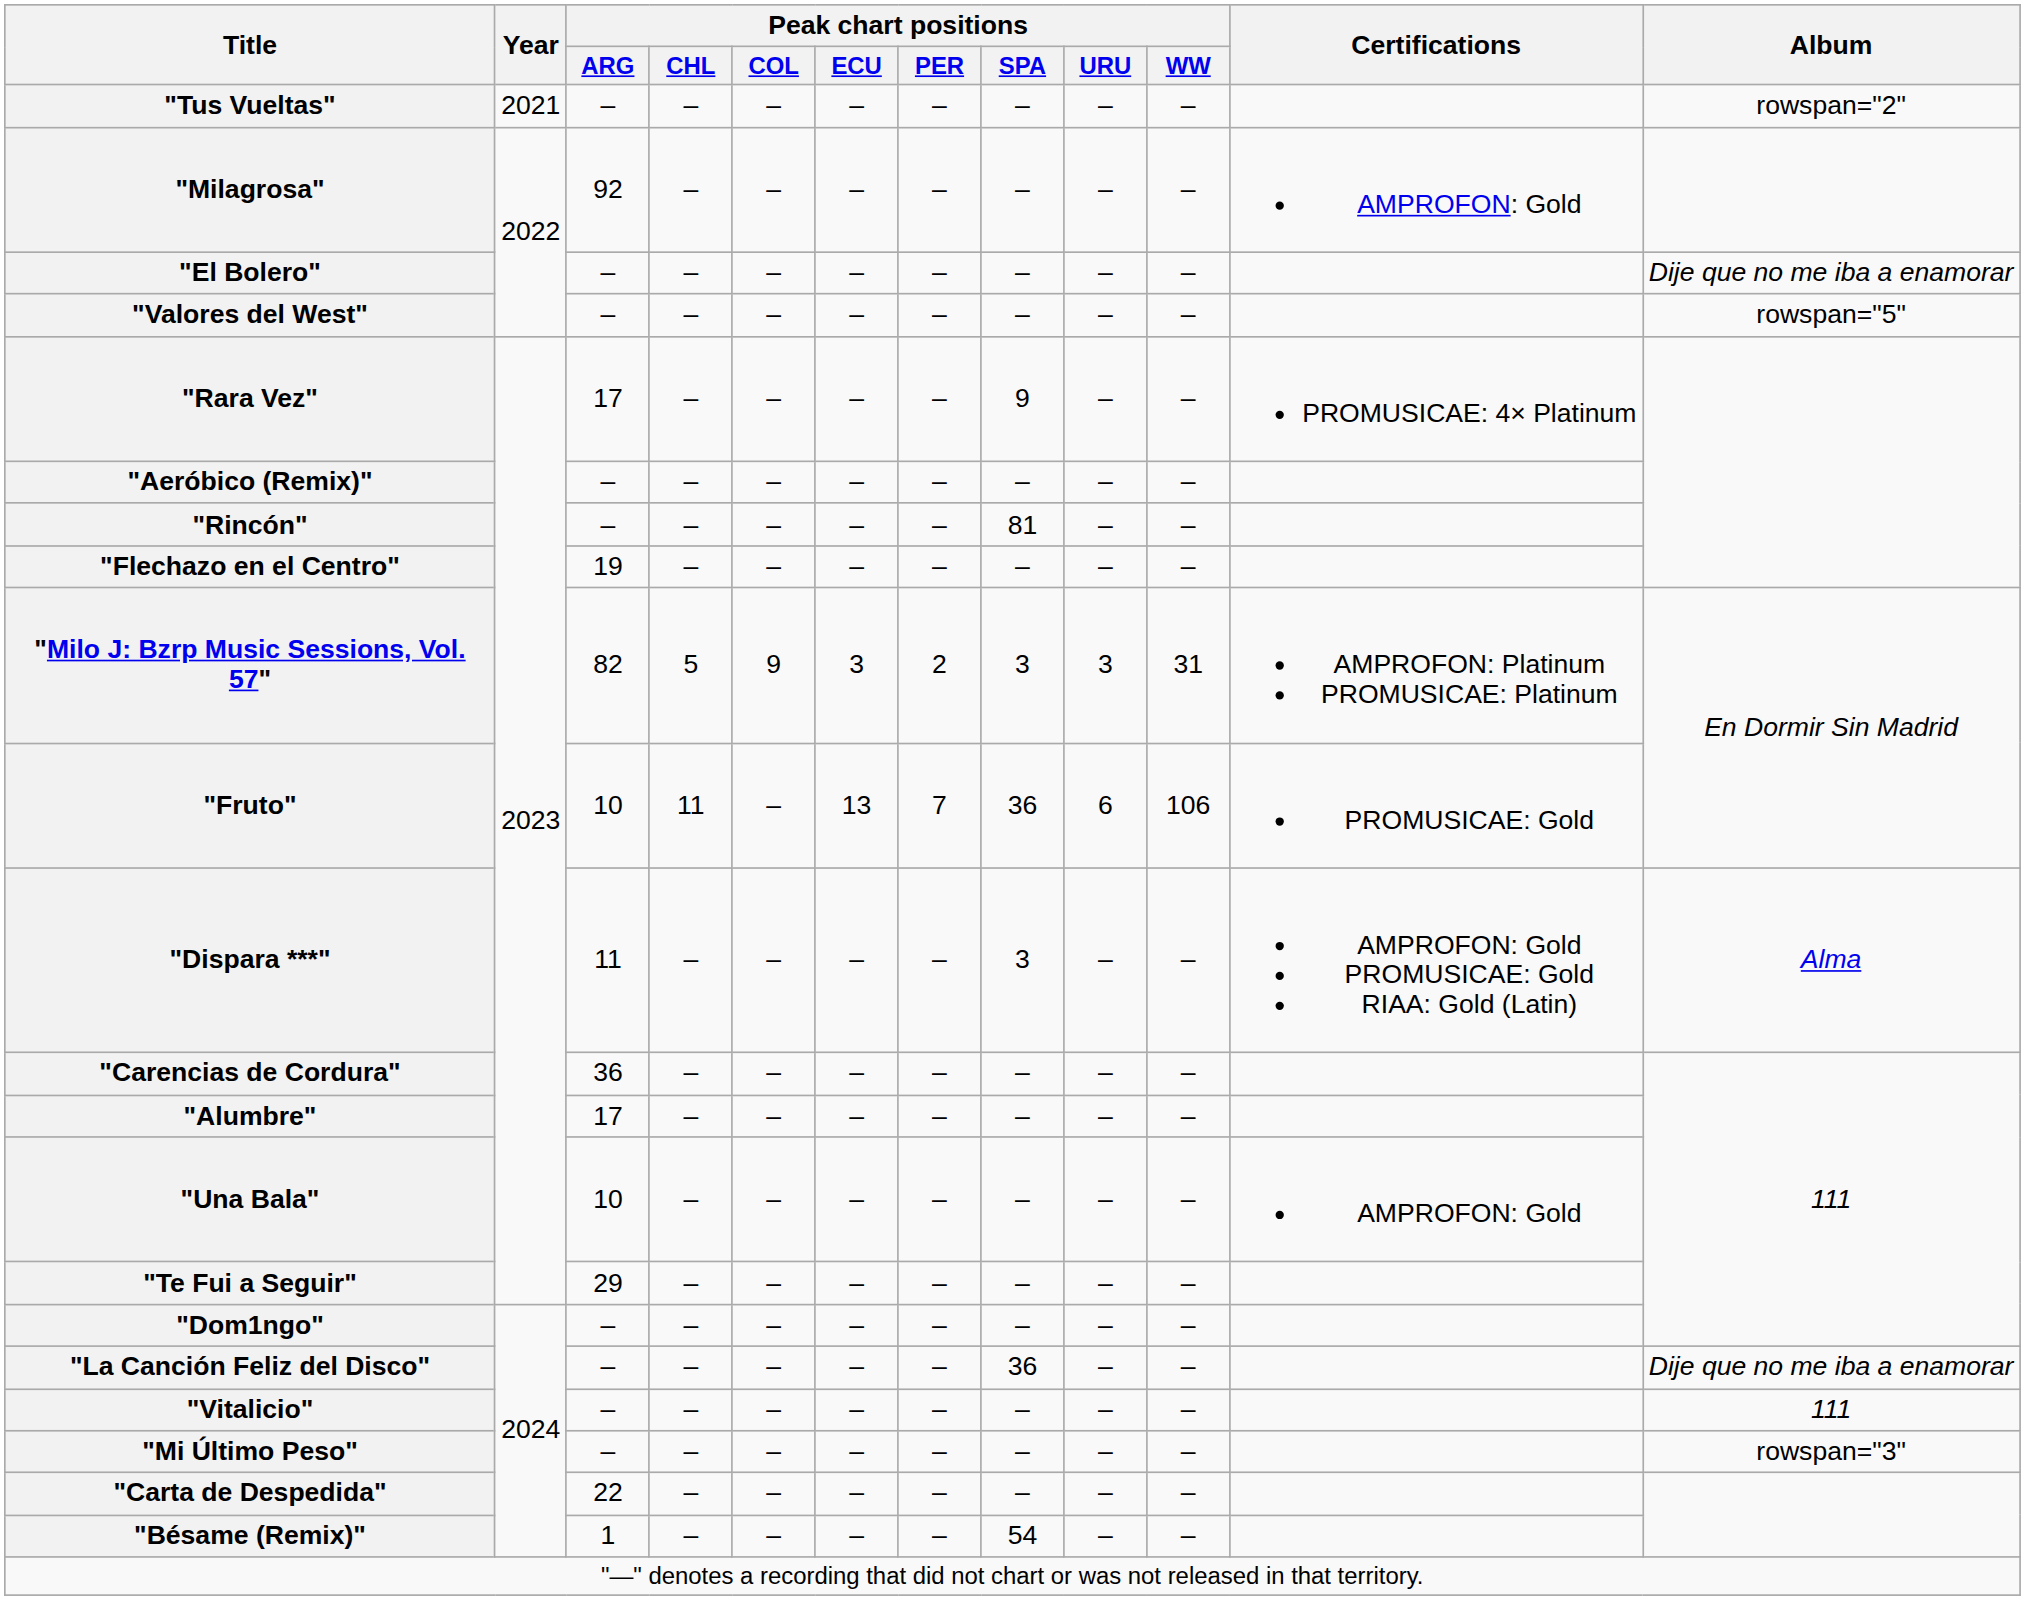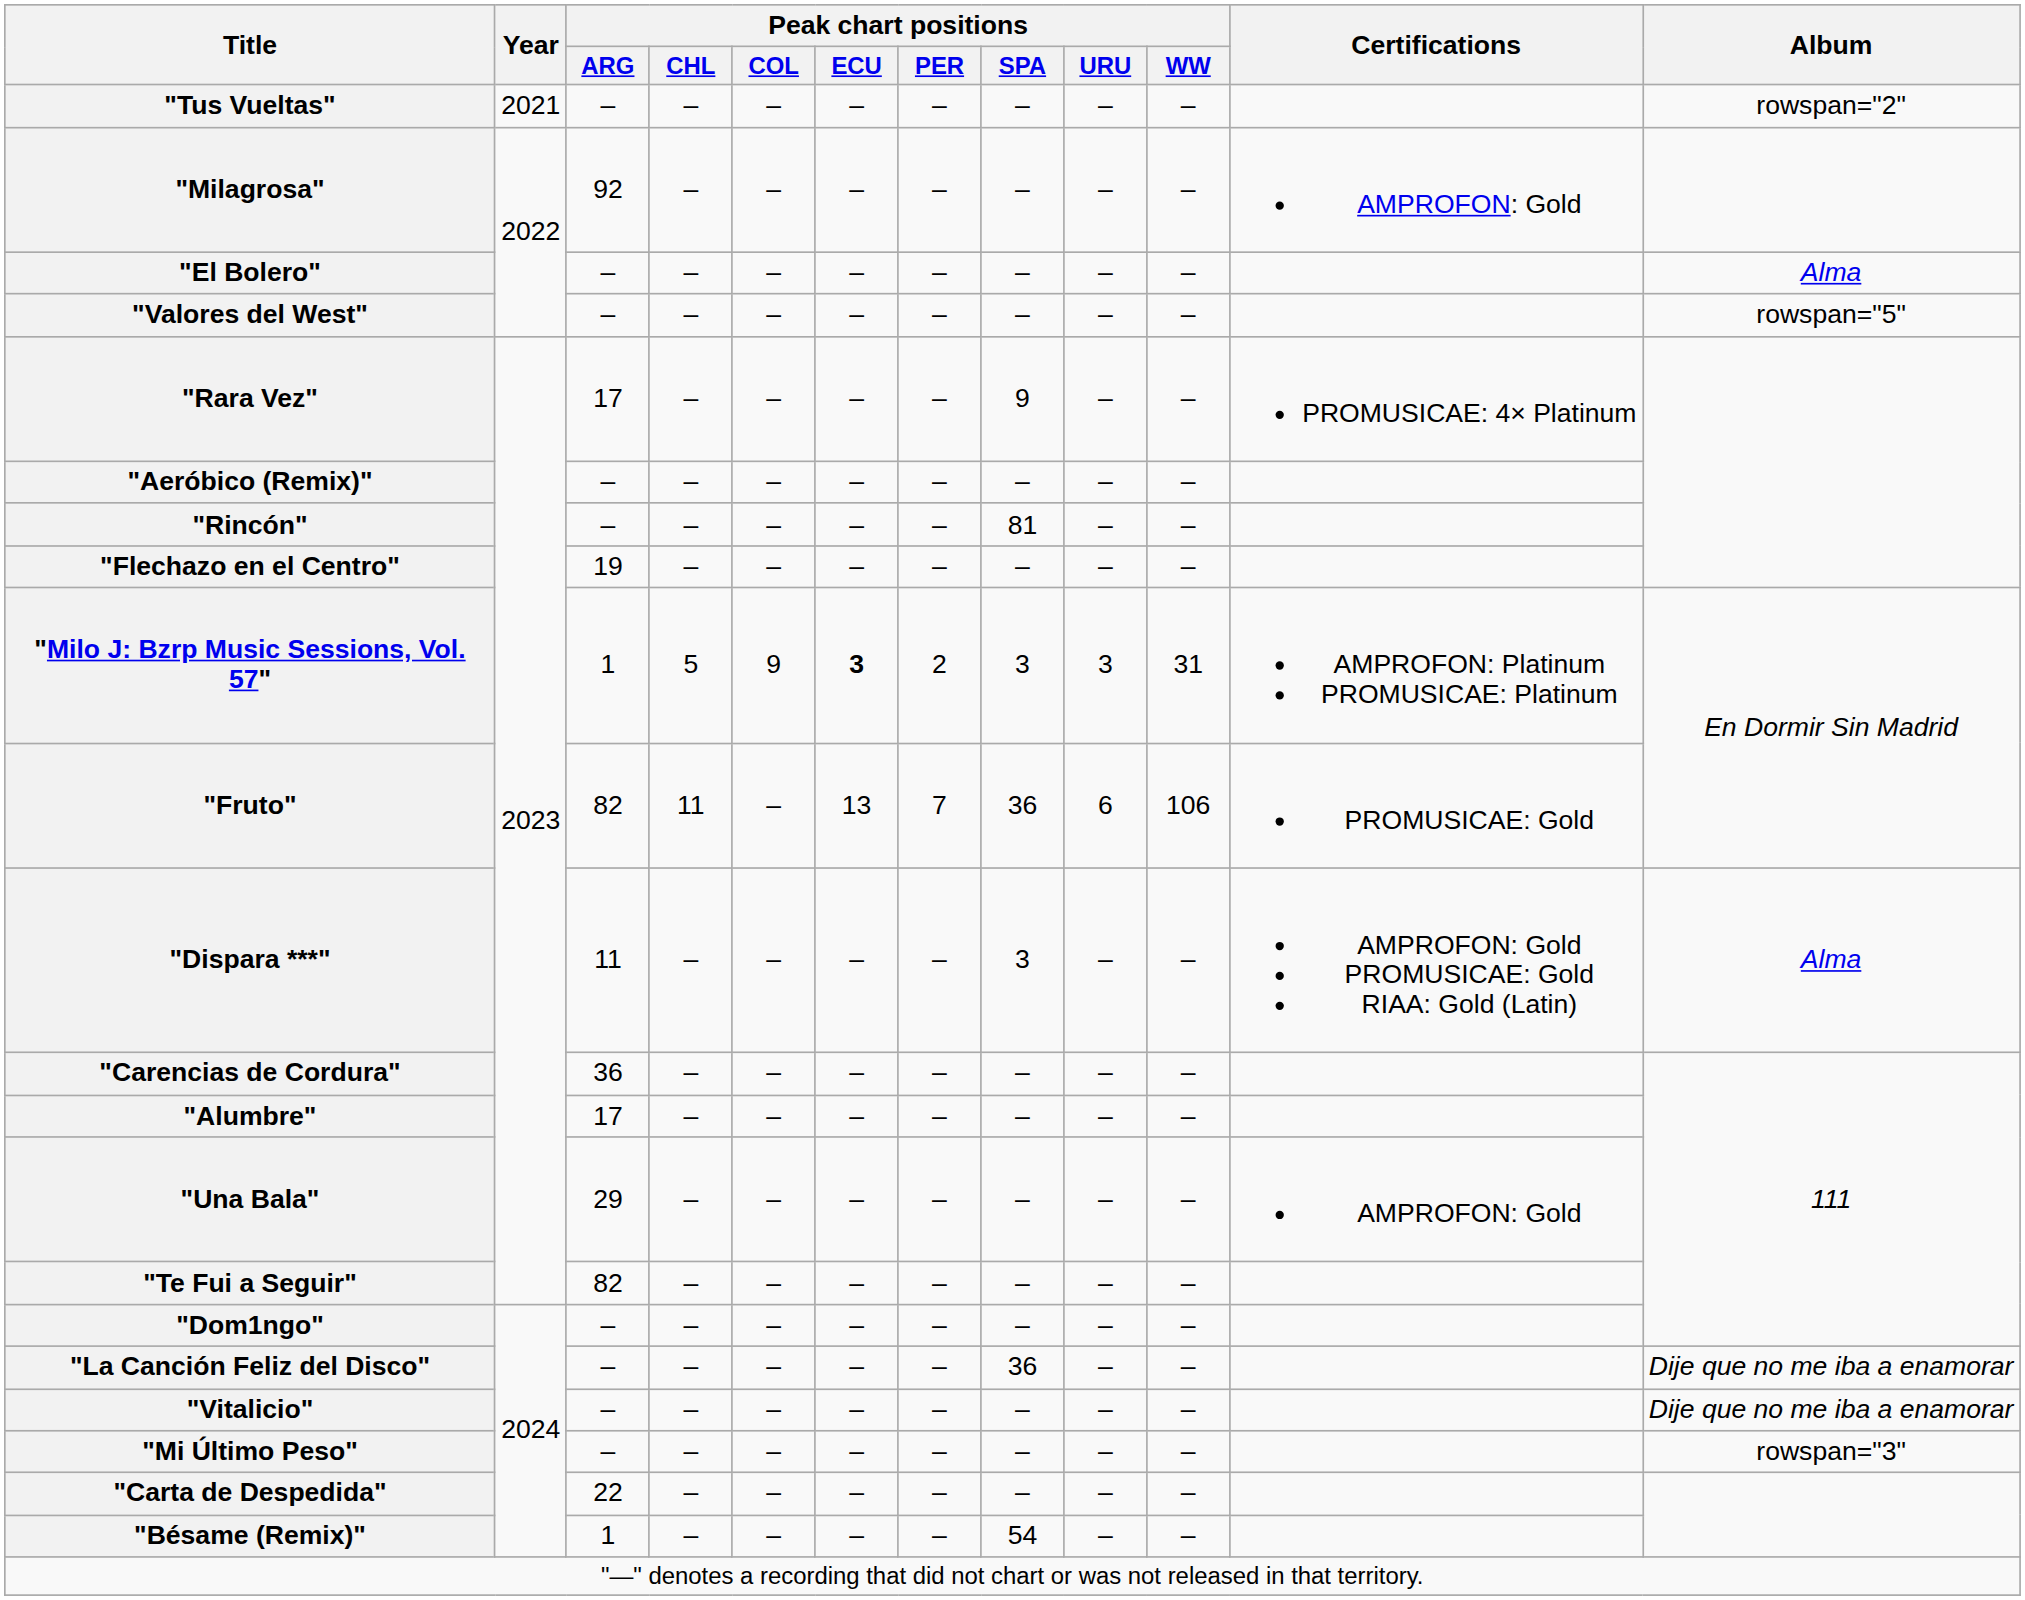(1831, 272) Dije que no me iba a enamorar -> (1831, 272) Alma
(608, 664) 82 -> (608, 664) 1
(857, 664) normal -> (857, 664) bold
(608, 804) 10 -> (608, 804) 82
(608, 1199) 10 -> (608, 1199) 29
(608, 1282) 29 -> (608, 1282) 82
(1831, 1409) 111 -> (1831, 1409) Dije que no me iba a enamorar
